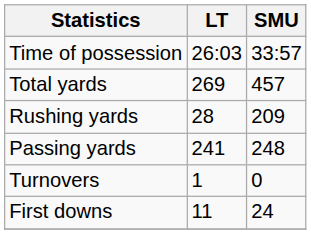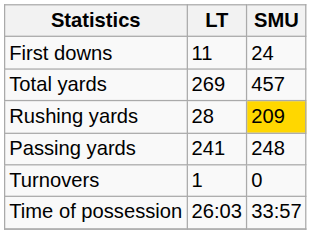rows swapped: (61, 212) <-> (96, 52)
(268, 116) no background -> (268, 116) gold background
